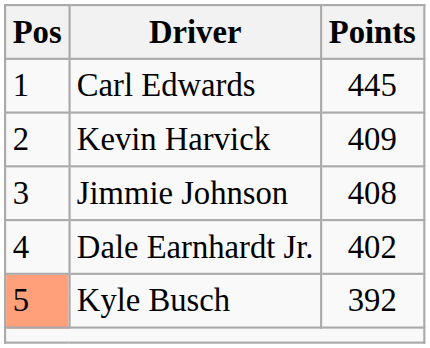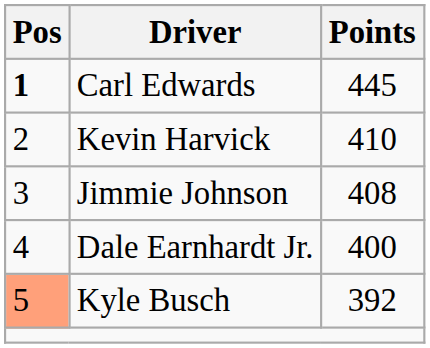(21, 85) normal -> (21, 85) bold
(372, 139) 409 -> (372, 139) 410
(372, 247) 402 -> (372, 247) 400
